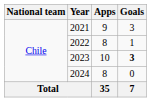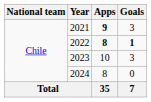(105, 27) normal -> (105, 27) bold
(105, 43) normal -> (105, 43) bold
(132, 43) normal -> (132, 43) bold
(132, 58) bold -> (132, 58) normal
